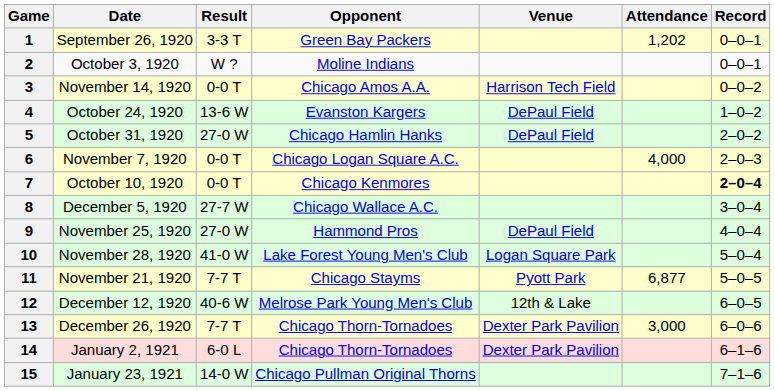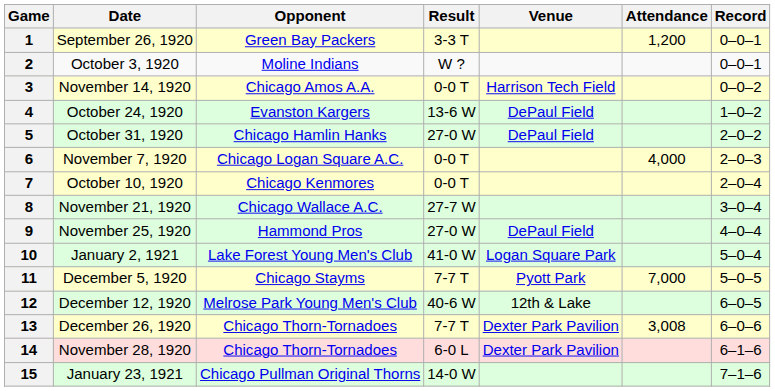columns swapped: (366, 16) <-> (224, 16)
(667, 40) 1,202 -> (667, 40) 1,200
(741, 183) bold -> (741, 183) normal
(125, 207) December 5, 1920 -> (125, 207) November 21, 1920
(125, 254) November 28, 1920 -> (125, 254) January 2, 1921
(125, 278) November 21, 1920 -> (125, 278) December 5, 1920
(667, 278) 6,877 -> (667, 278) 7,000
(667, 326) 3,000 -> (667, 326) 3,008
(125, 350) January 2, 1921 -> (125, 350) November 28, 1920
